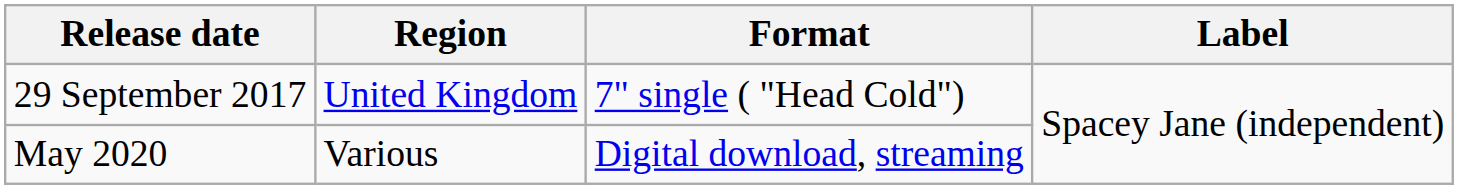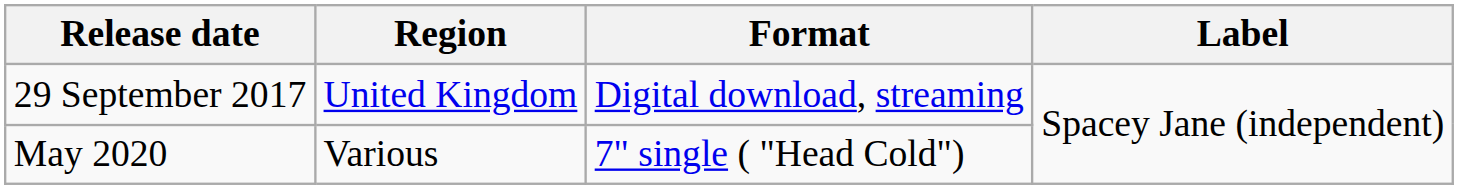(780, 93) 7" single ( "Head Cold") -> (809, 93) Digital download, streaming
(809, 153) Digital download, streaming -> (780, 153) 7" single ( "Head Cold")
